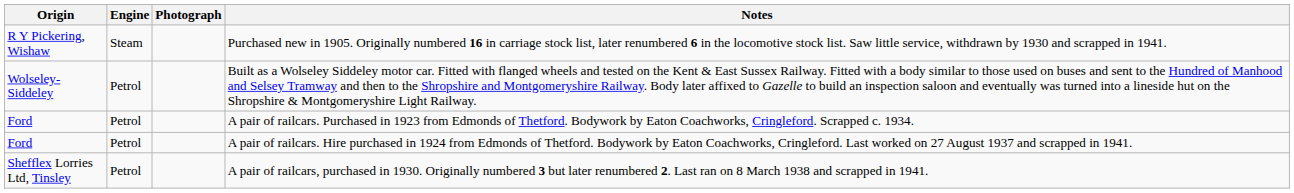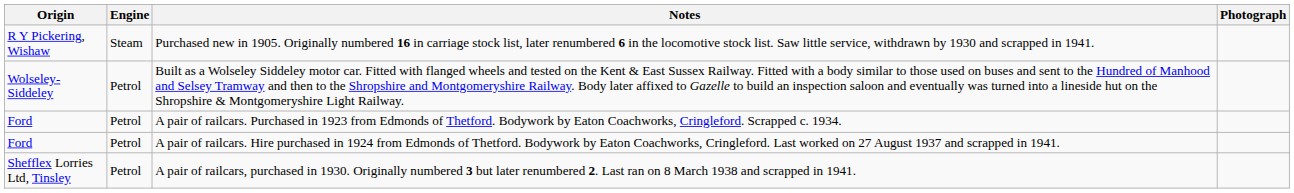columns swapped: (757, 14) <-> (188, 14)
